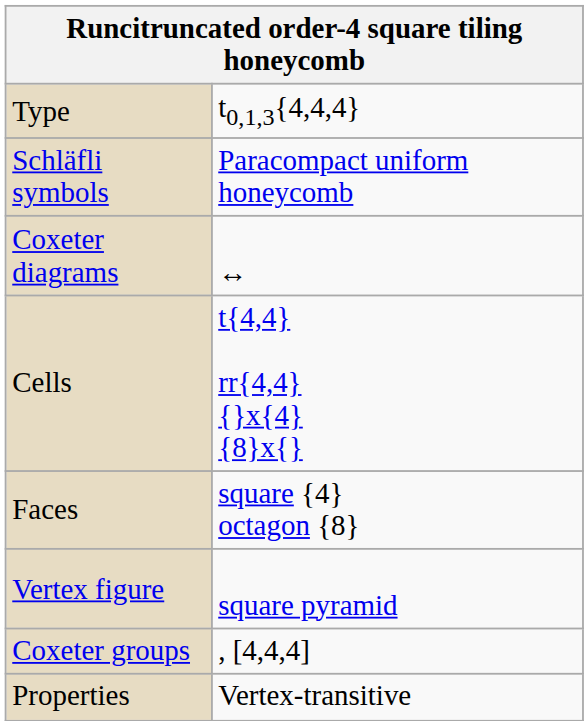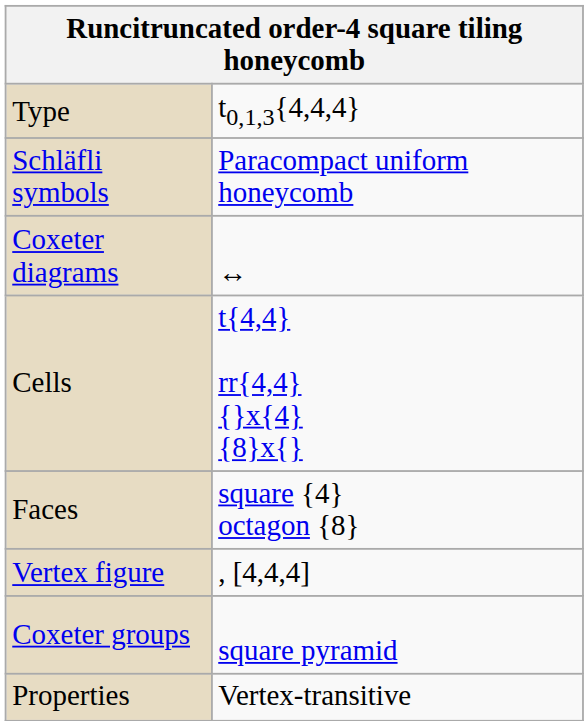(308, 604) square pyramid -> (264, 572) , [4,4,4]
(264, 650) , [4,4,4] -> (308, 650) square pyramid
